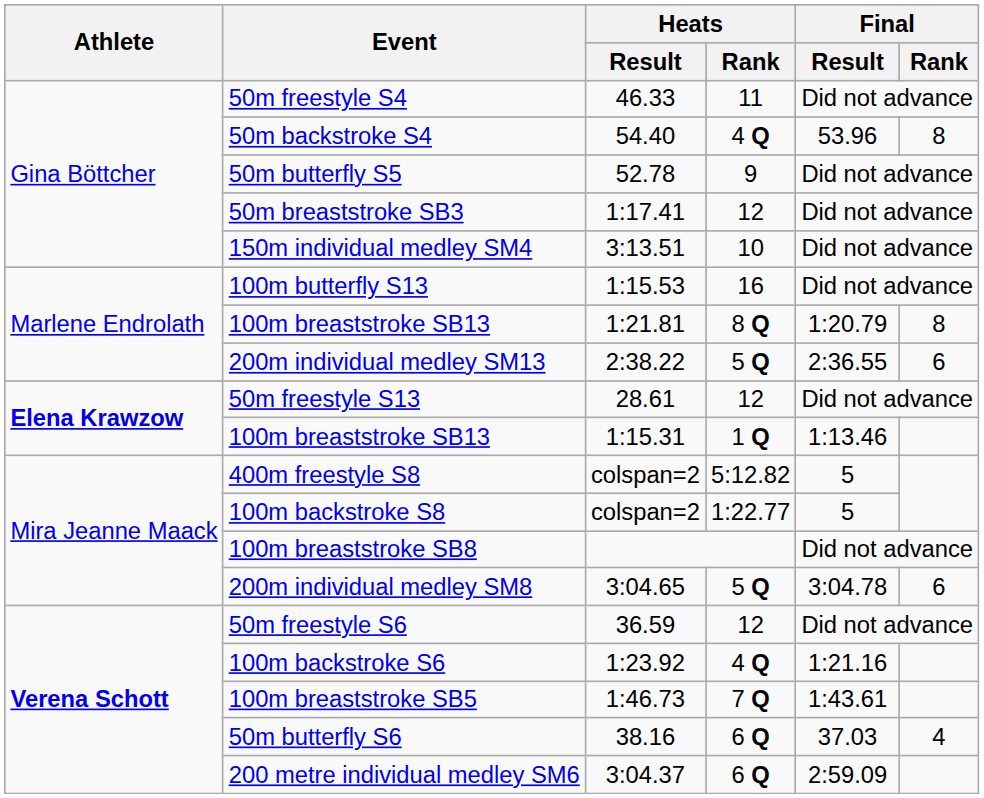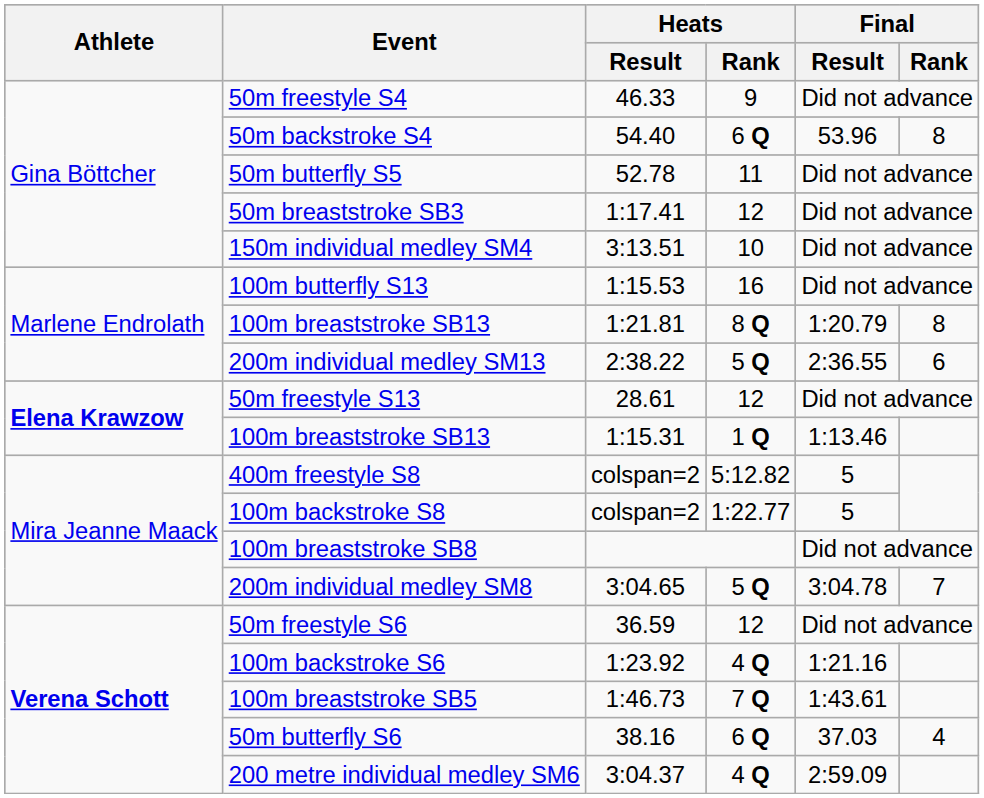(751, 99) 11 -> (751, 99) 9
(751, 137) 4 Q -> (751, 137) 6 Q
(751, 174) 9 -> (751, 174) 11
(939, 587) 6 -> (939, 587) 7
(751, 775) 6 Q -> (751, 775) 4 Q
